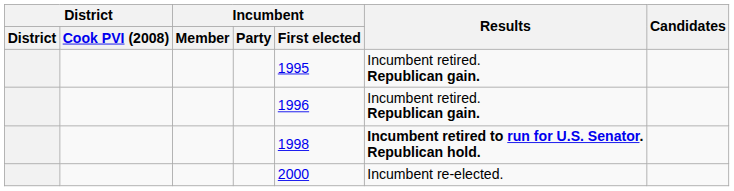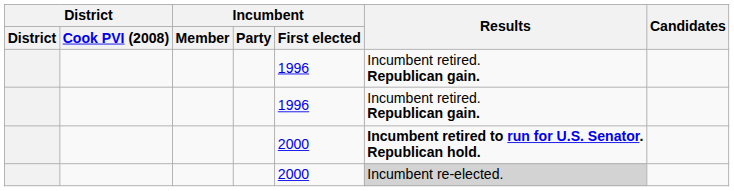(293, 68) 1995 -> (293, 68) 1996
(293, 144) 1998 -> (293, 144) 2000
(435, 174) no background -> (435, 174) lightgrey background
